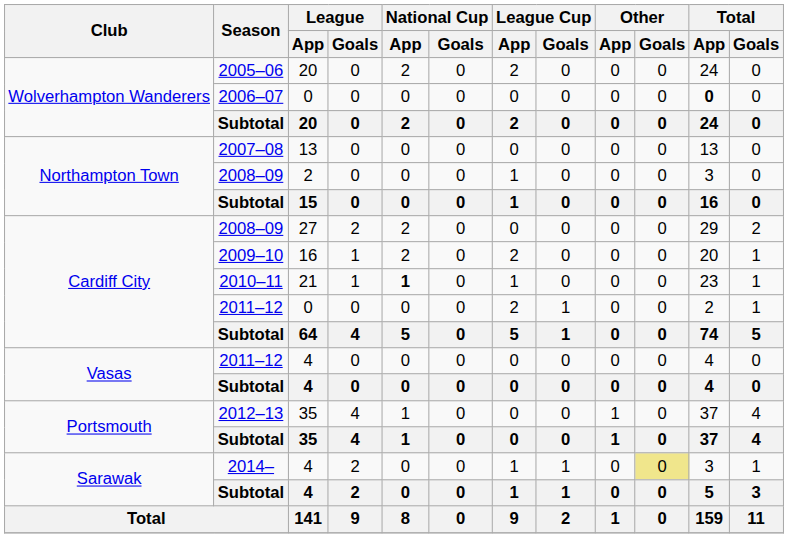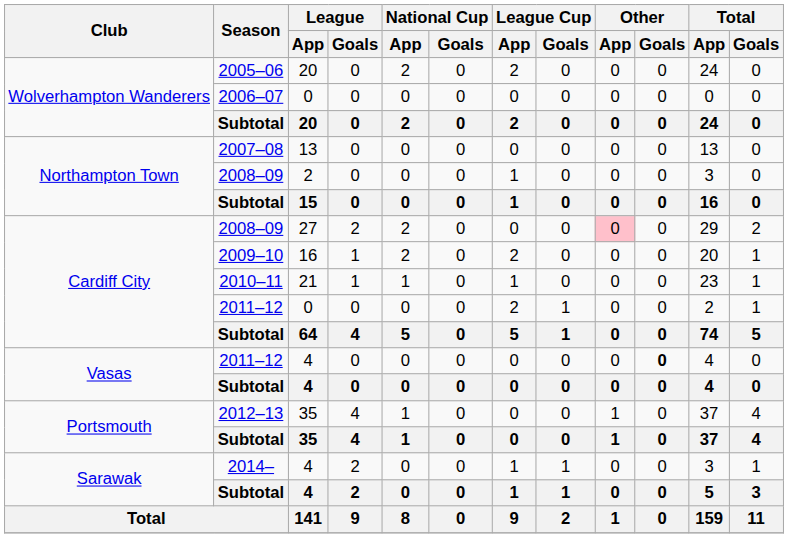(709, 96) bold -> (709, 96) normal
(615, 228) no background -> (615, 228) pink background
(405, 281) bold -> (405, 281) normal
(662, 360) normal -> (662, 360) bold
(662, 466) khaki background -> (662, 466) no background
